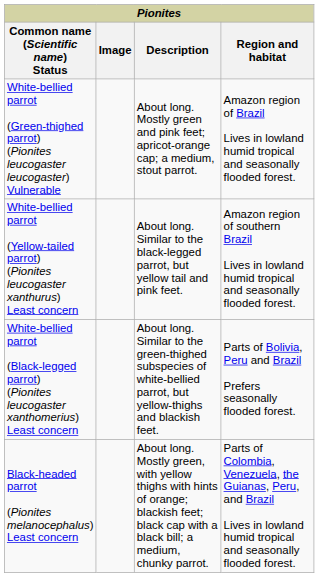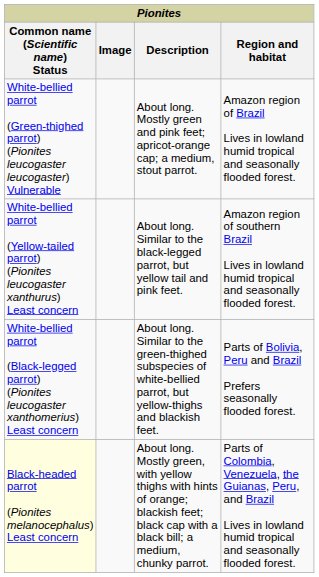(50, 506) no background -> (50, 506) lightyellow background
